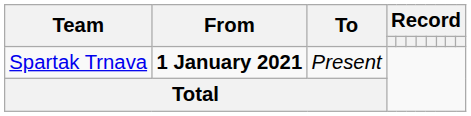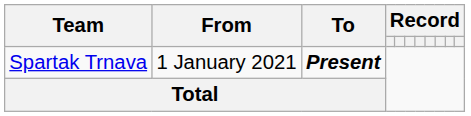(229, 62) bold -> (227, 62) normal
(347, 62) normal -> (343, 62) bold
